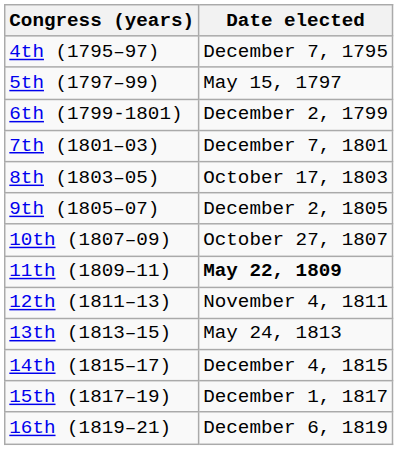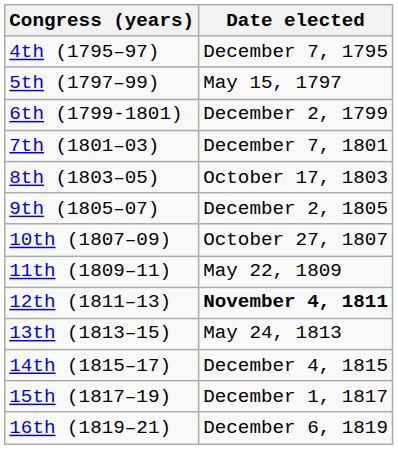(273, 271) bold -> (273, 271) normal
(296, 303) normal -> (296, 303) bold
